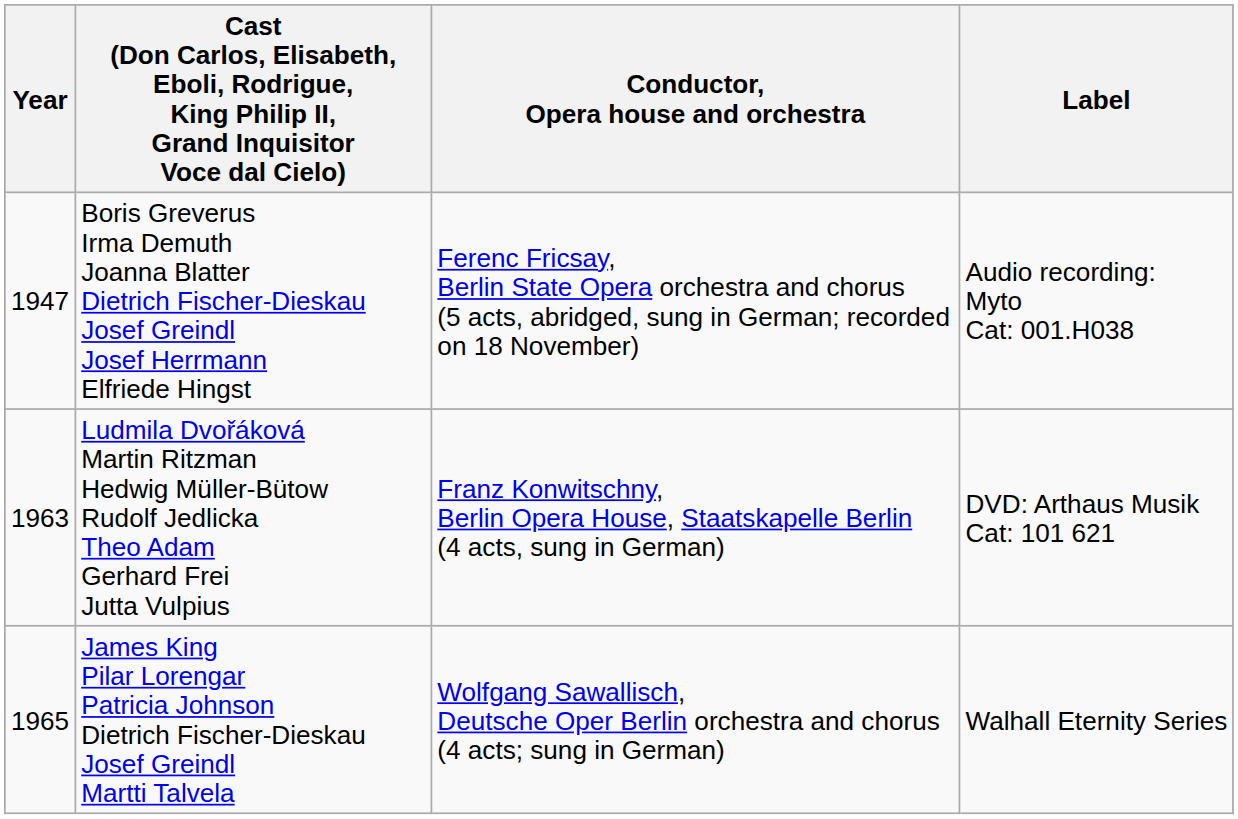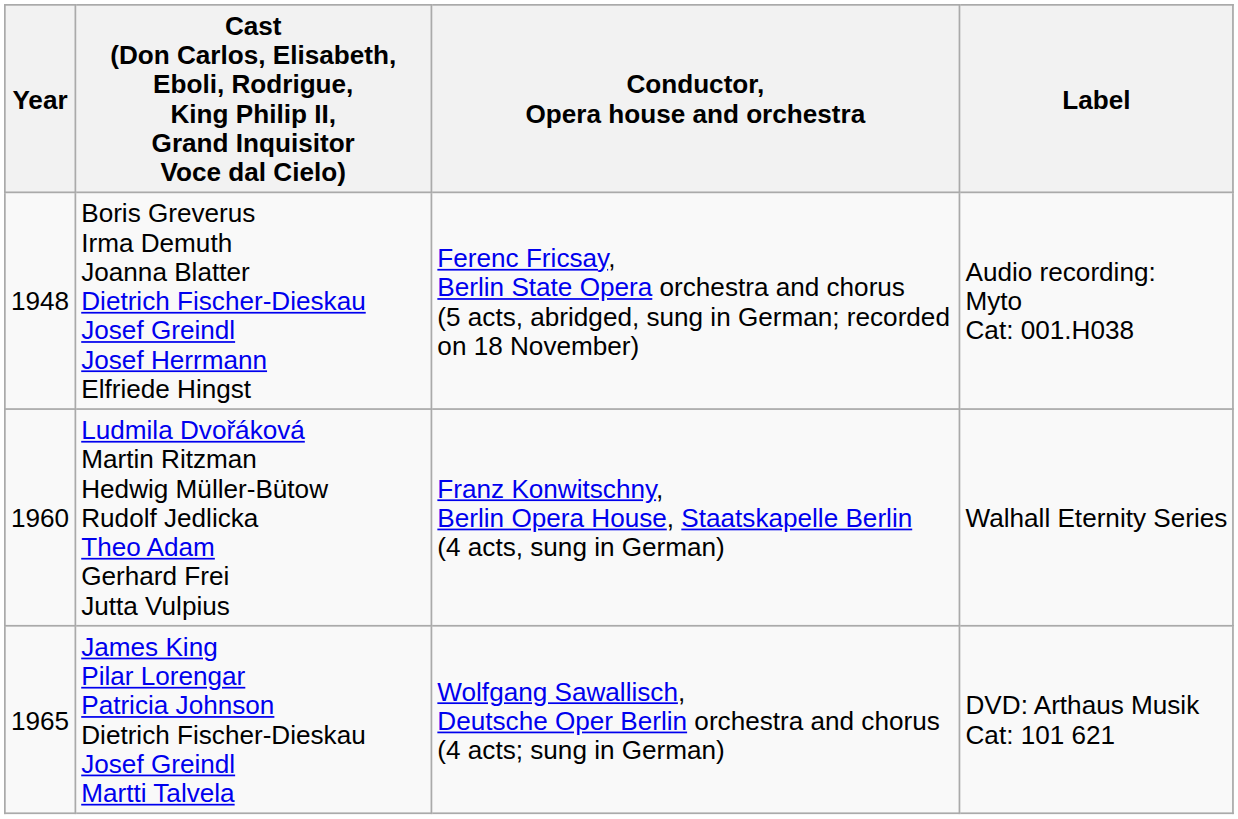(40, 301) 1947 -> (40, 301) 1948
(40, 518) 1963 -> (40, 518) 1960
(1082, 518) DVD: Arthaus Musik Cat: 101 621 -> (1096, 518) Walhall Eternity Series
(1096, 720) Walhall Eternity Series -> (1082, 720) DVD: Arthaus Musik Cat: 101 621
